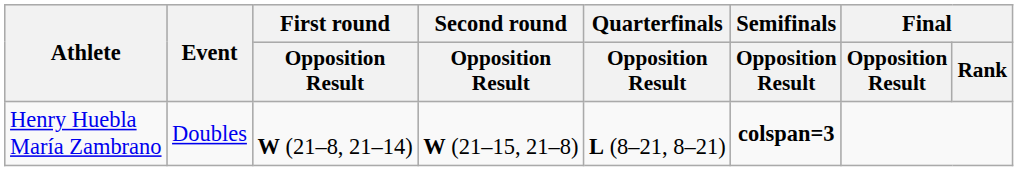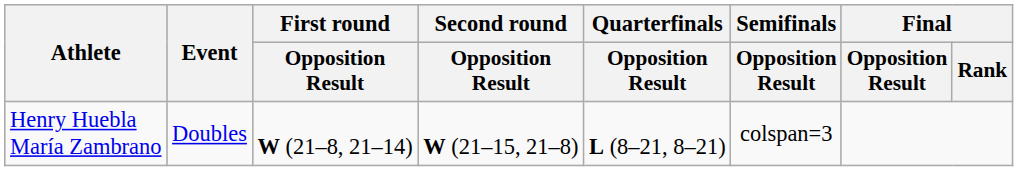(786, 133) bold -> (786, 133) normal
